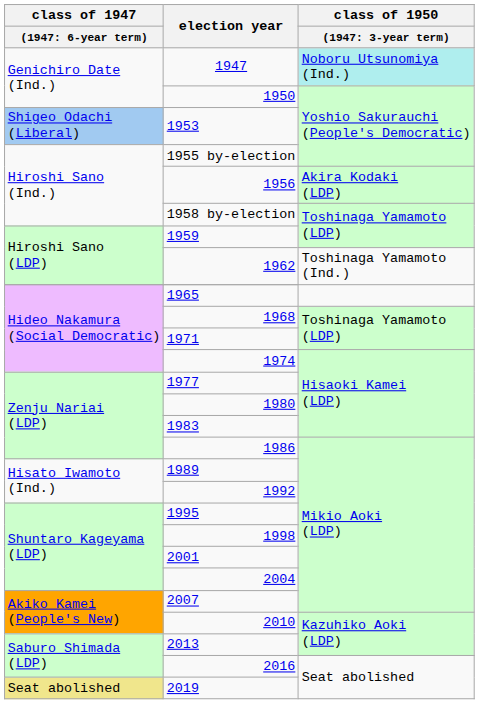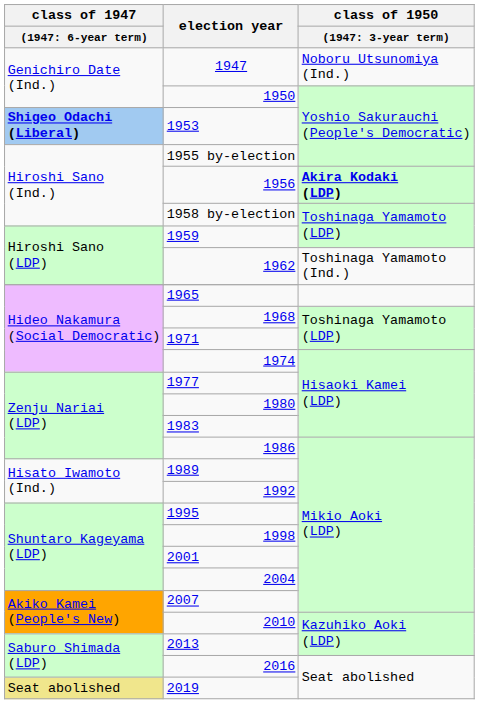(370, 67) paleturquoise background -> (370, 67) no background
(60, 126) normal -> (60, 126) bold
(350, 185) normal -> (350, 185) bold
